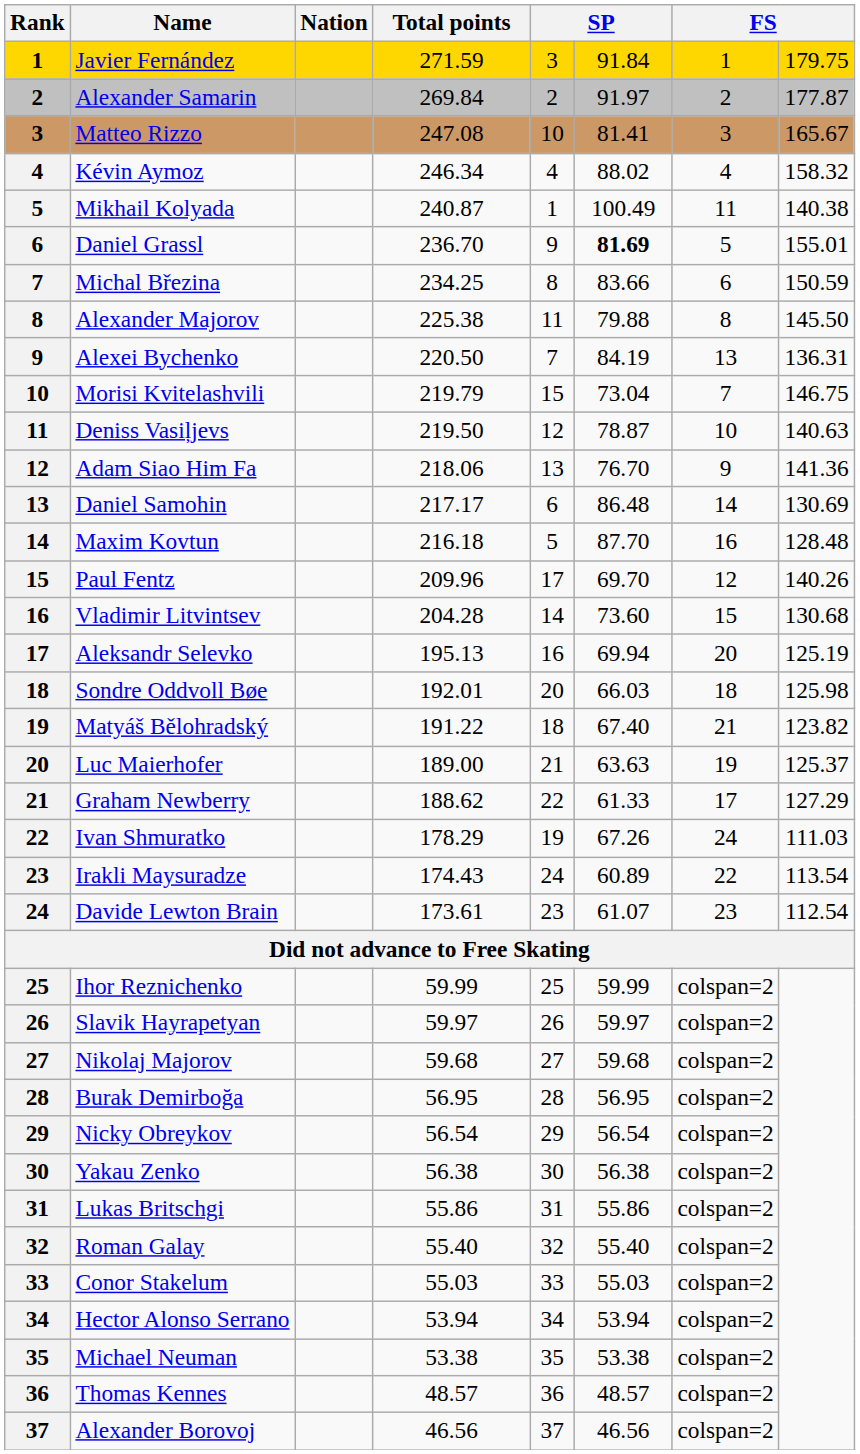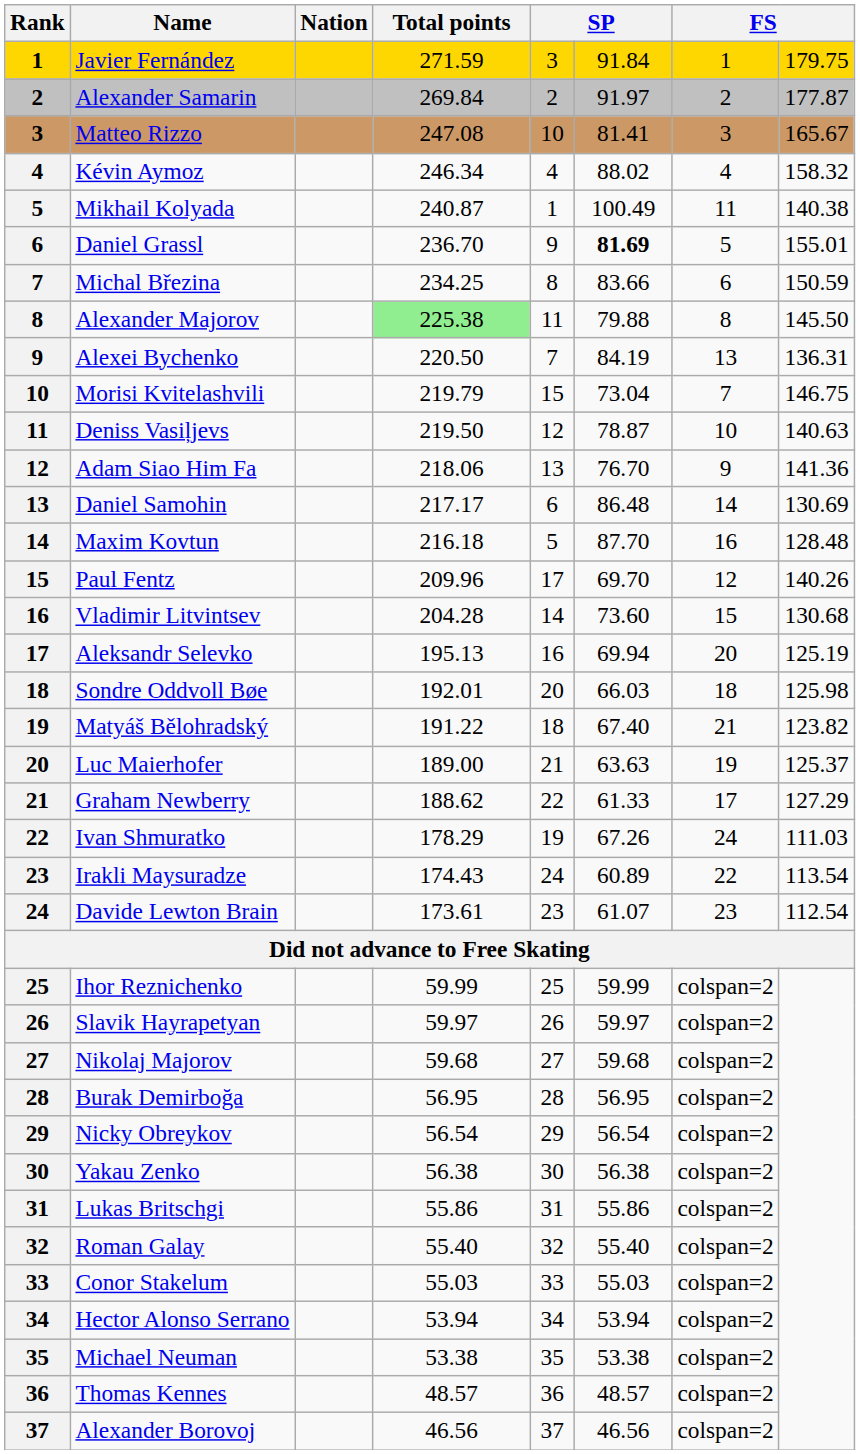(452, 319) no background -> (452, 319) lightgreen background
